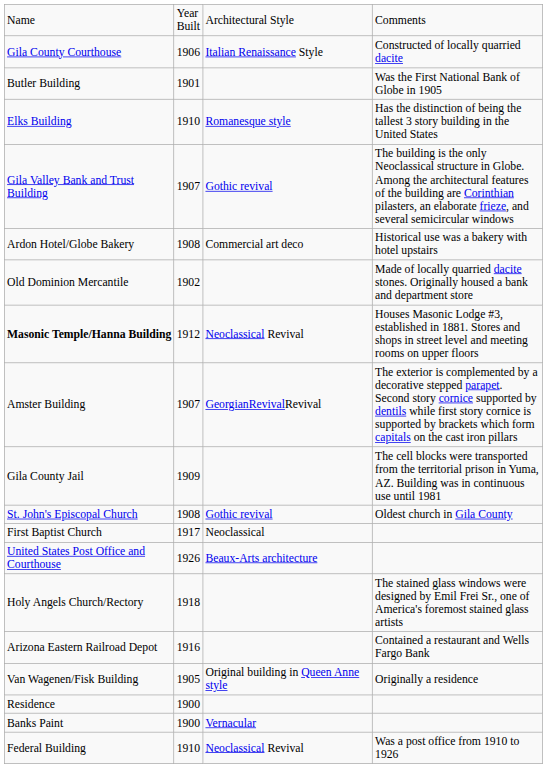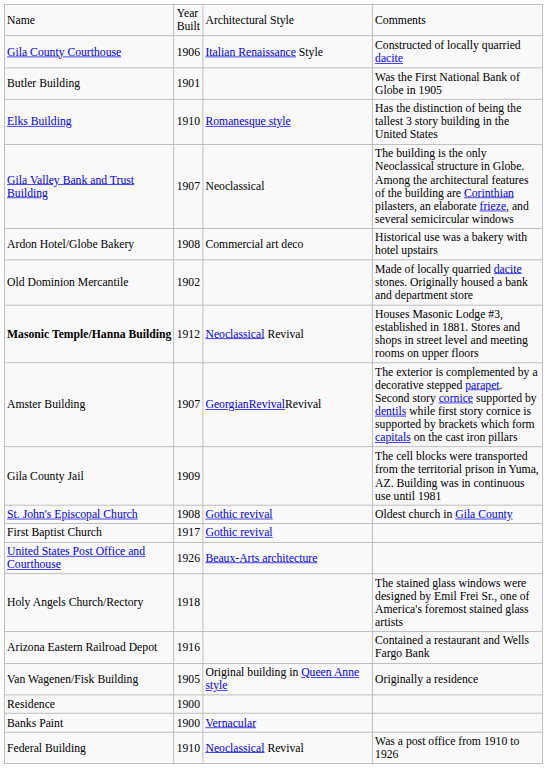(239, 186) Gothic revival -> (235, 186) Neoclassical
(235, 532) Neoclassical -> (239, 532) Gothic revival
